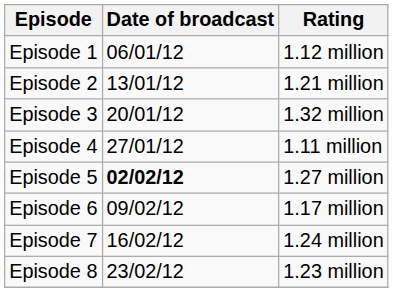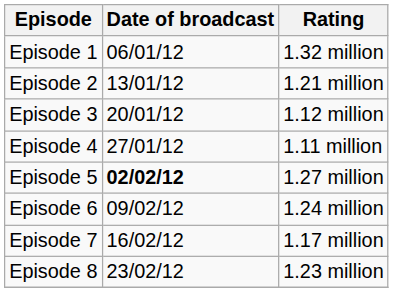(333, 51) 1.12 million -> (333, 51) 1.32 million
(333, 114) 1.32 million -> (333, 114) 1.12 million
(333, 209) 1.17 million -> (333, 209) 1.24 million
(333, 240) 1.24 million -> (333, 240) 1.17 million
